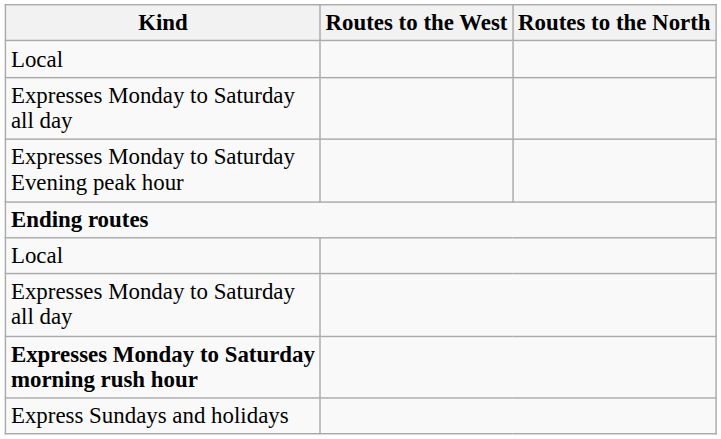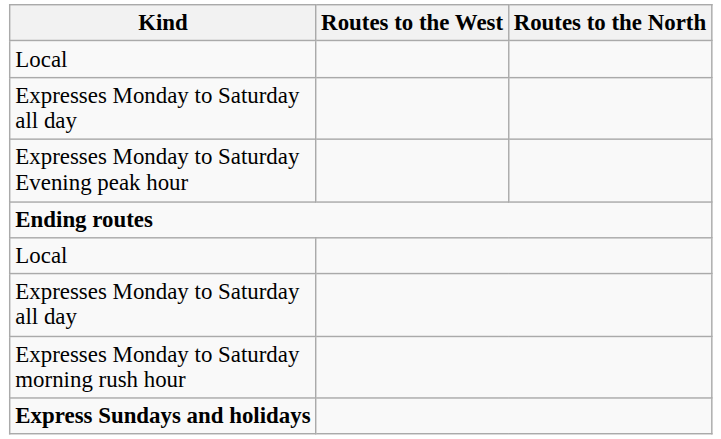(163, 366) bold -> (157, 366) normal
(150, 415) normal -> (163, 415) bold
